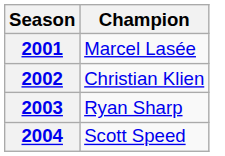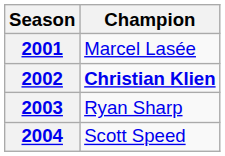(144, 78) normal -> (150, 78) bold
